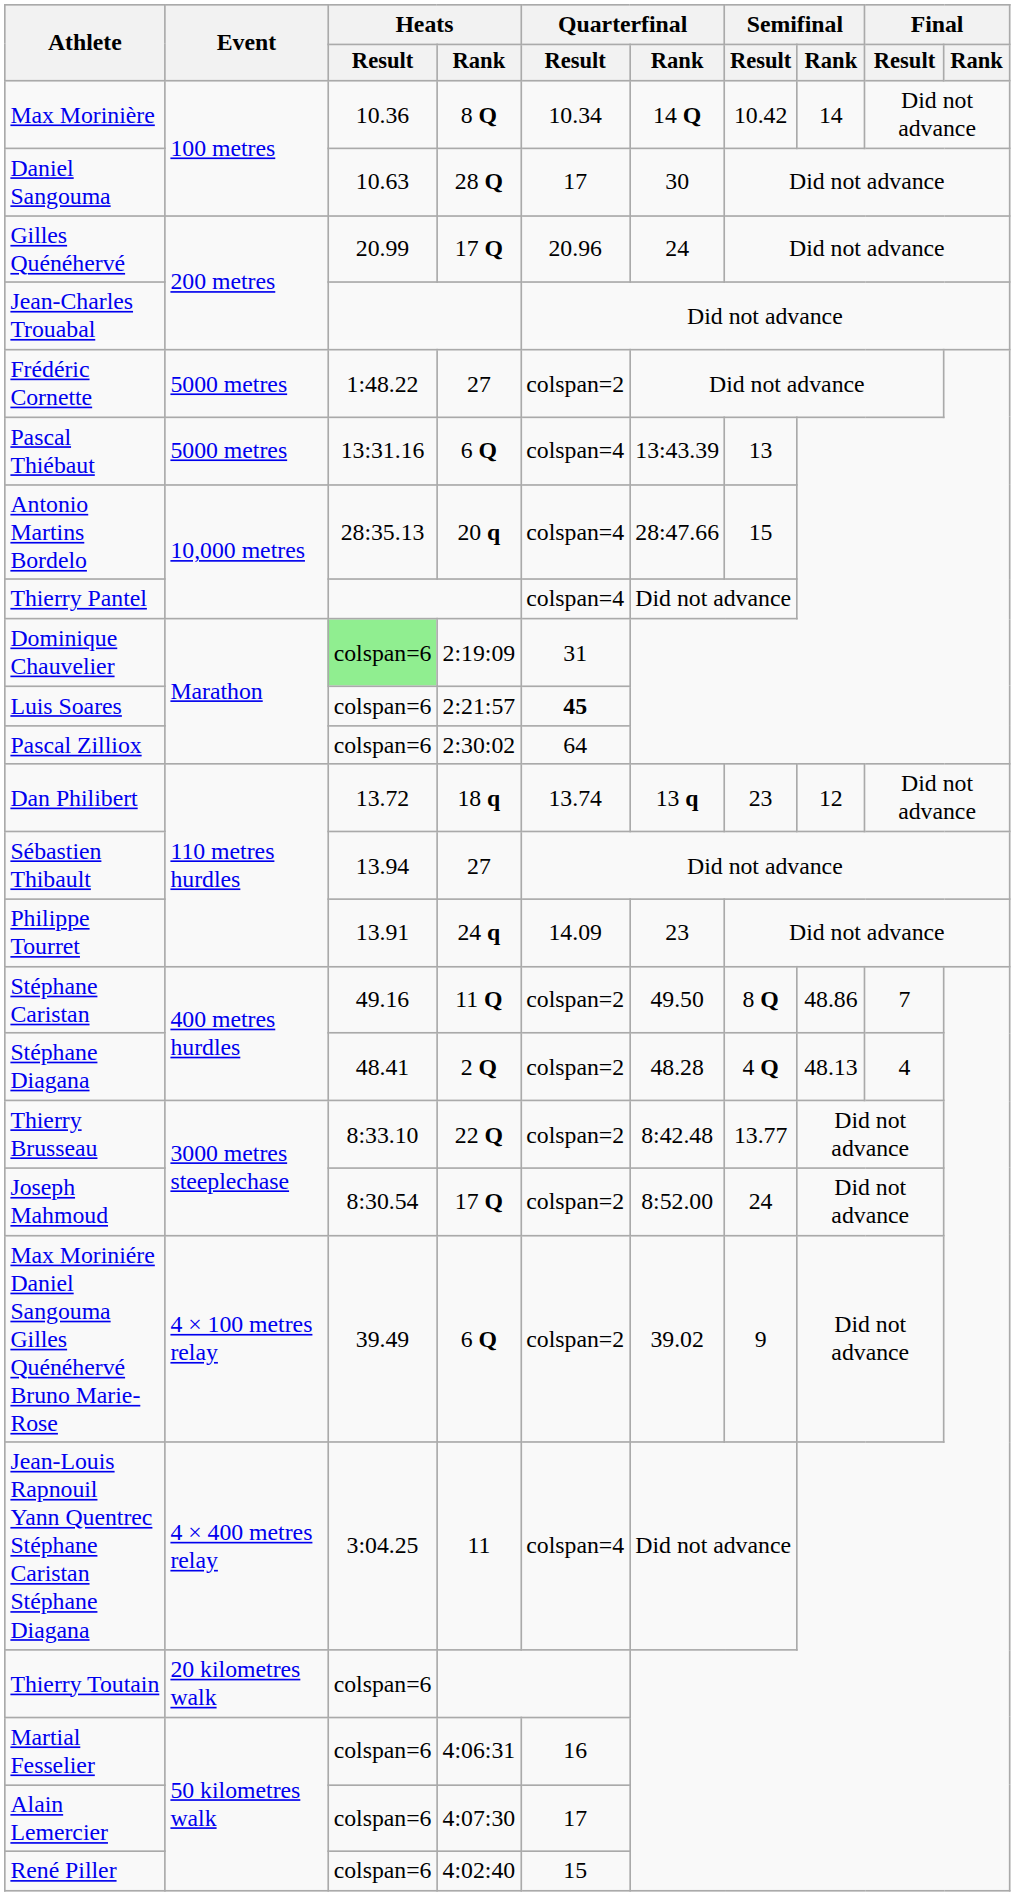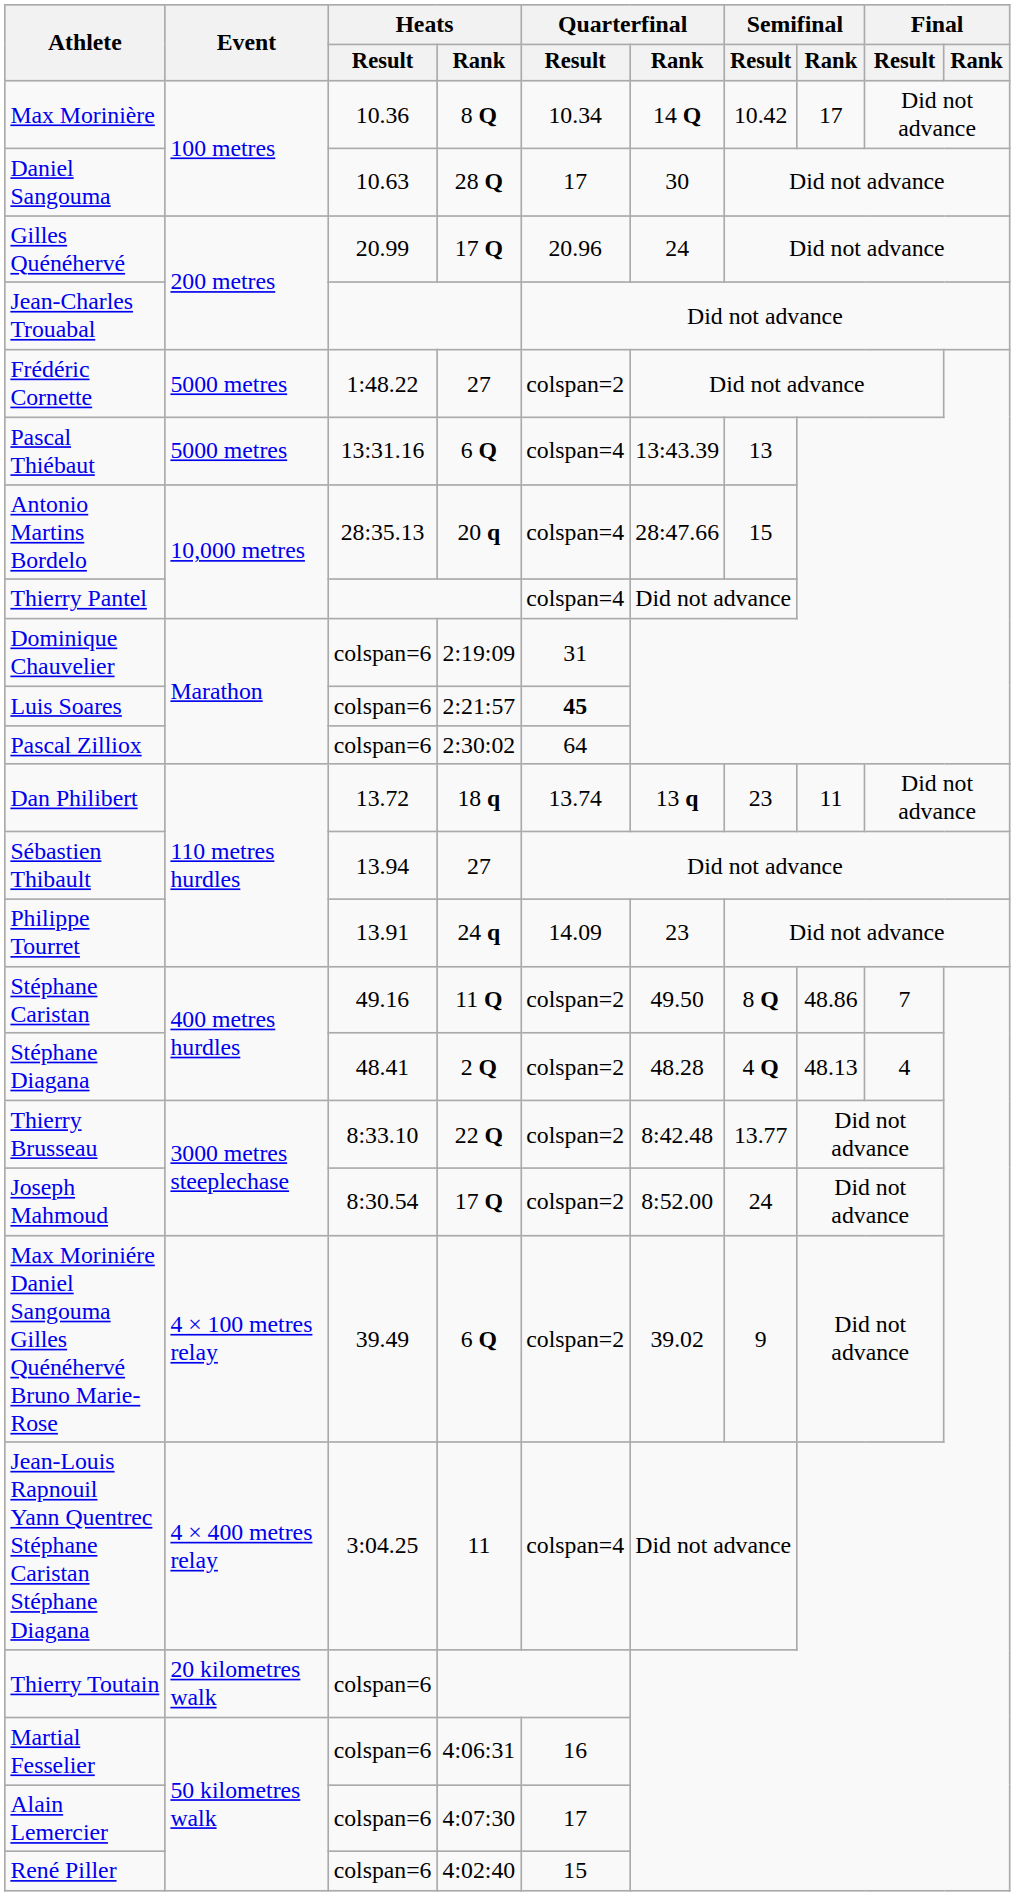(831, 114) 14 -> (831, 114) 17
(383, 652) lightgreen background -> (383, 652) no background
(831, 798) 12 -> (831, 798) 11
